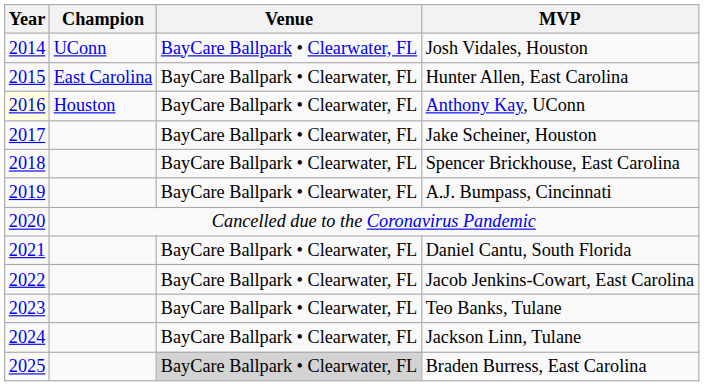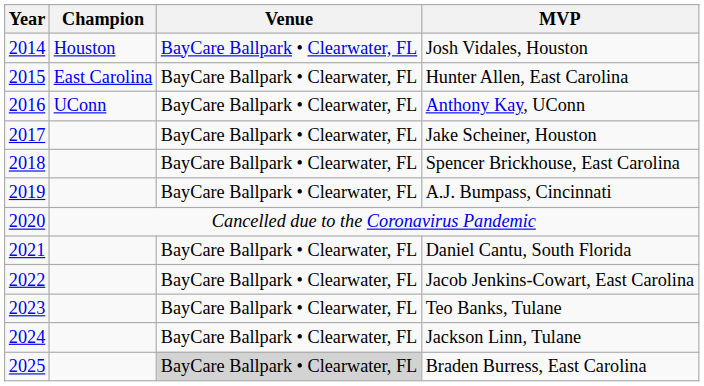(80, 47) UConn -> (85, 47) Houston
(27, 105) lightyellow background -> (27, 105) no background
(85, 105) Houston -> (80, 105) UConn
